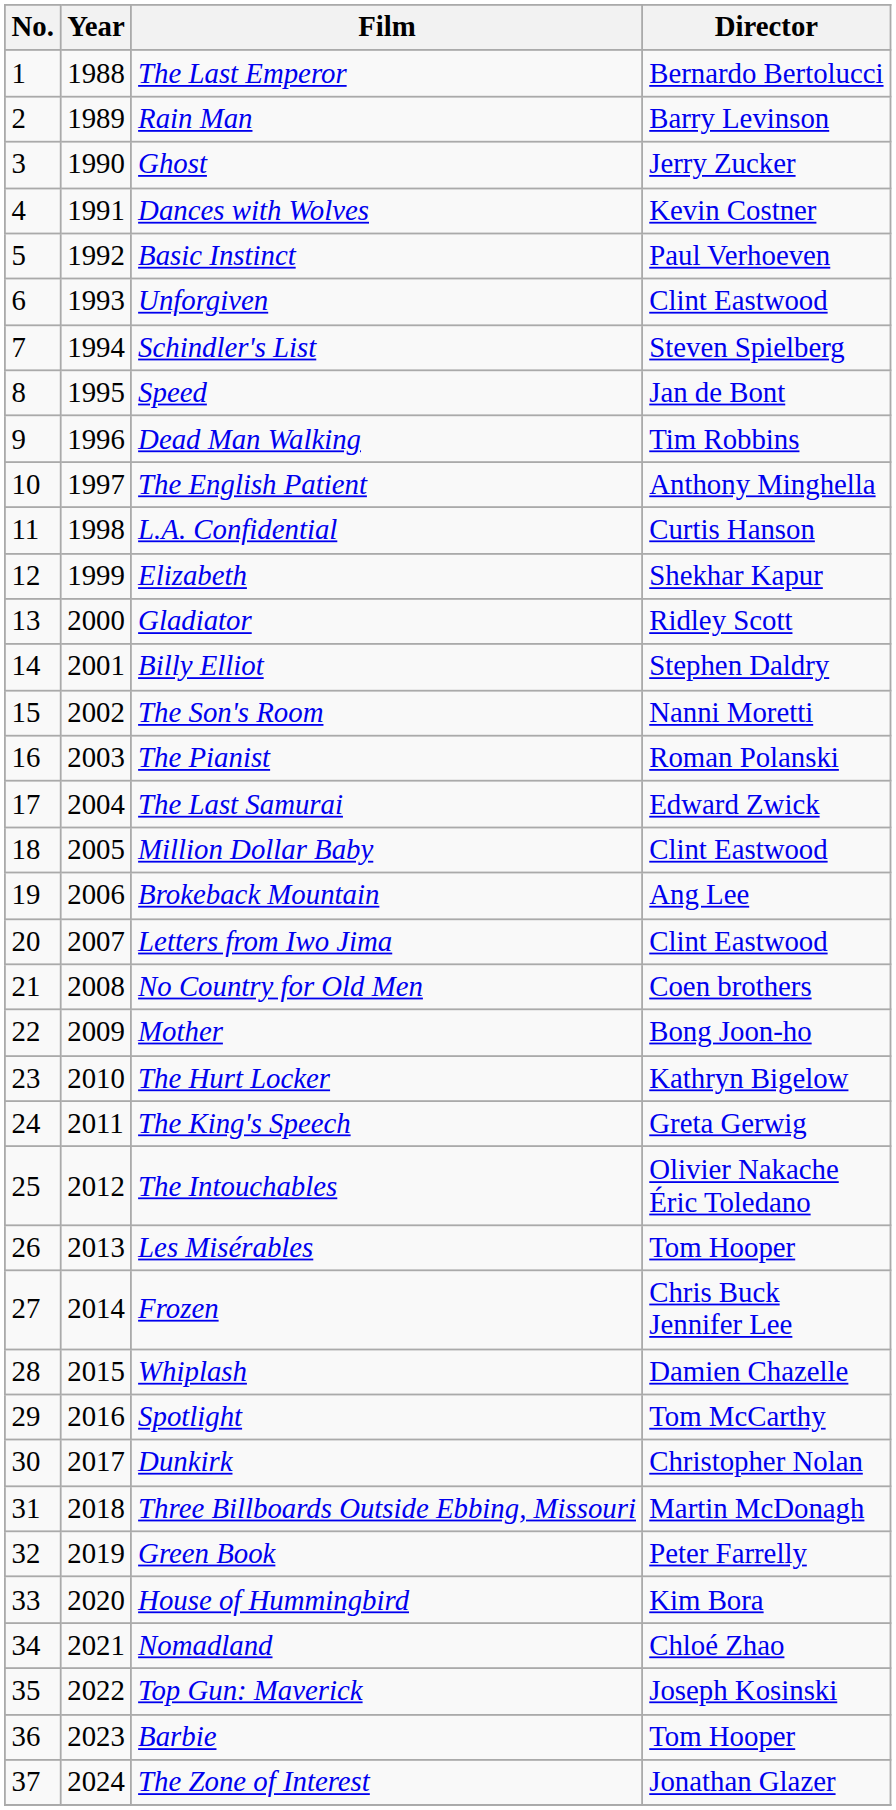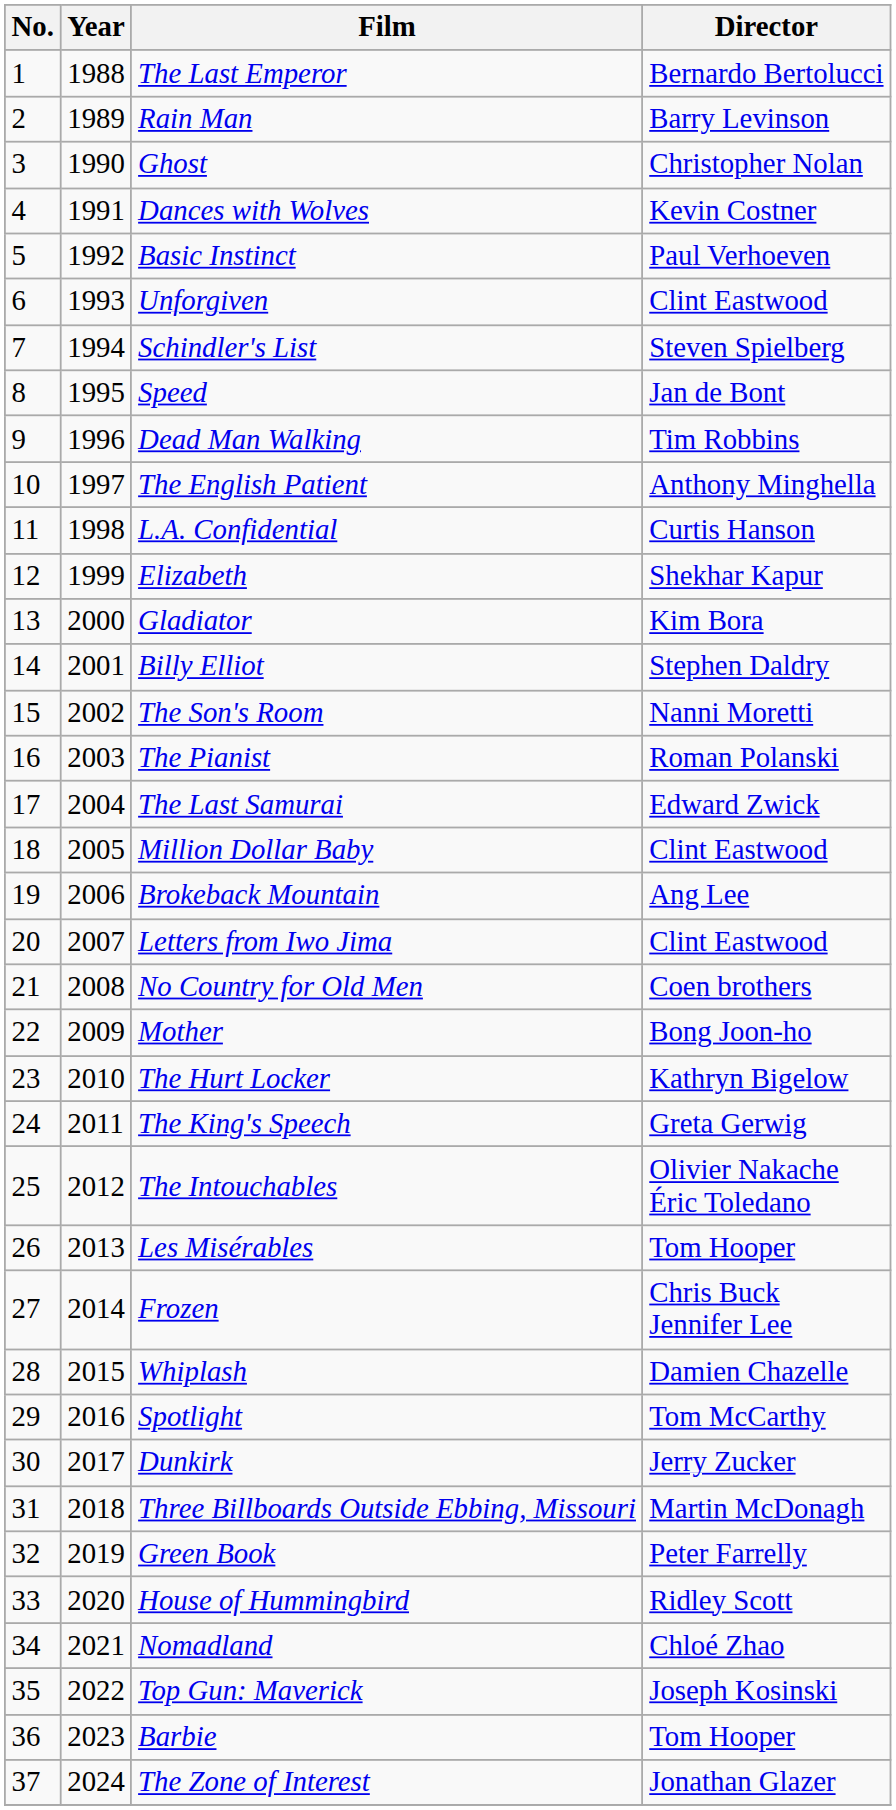(722, 164) Jerry Zucker -> (756, 164) Christopher Nolan
(721, 621) Ridley Scott -> (706, 621) Kim Bora
(756, 1462) Christopher Nolan -> (722, 1462) Jerry Zucker
(706, 1599) Kim Bora -> (721, 1599) Ridley Scott
